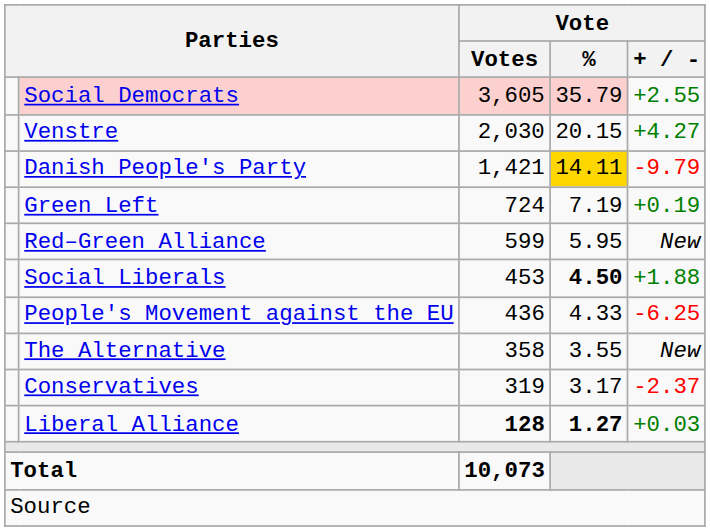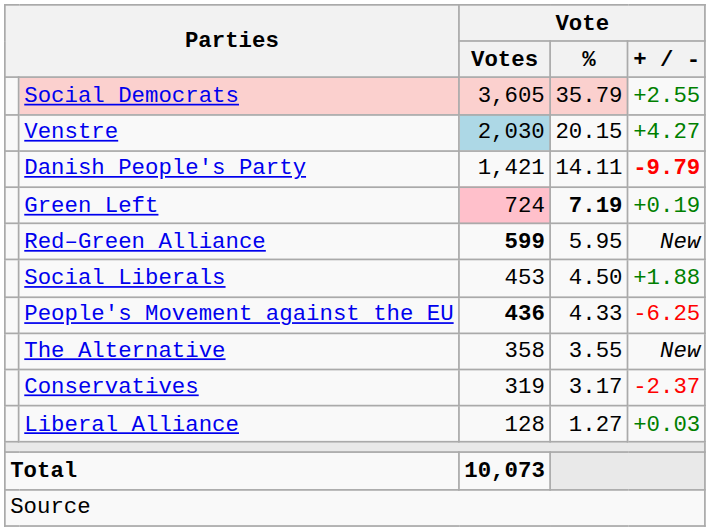(511, 132) no background -> (511, 132) lightblue background
(589, 169) gold background -> (589, 169) no background
(667, 169) normal -> (667, 169) bold
(525, 205) no background -> (525, 205) pink background
(596, 205) normal -> (596, 205) bold
(525, 242) normal -> (525, 242) bold
(596, 278) bold -> (596, 278) normal
(525, 315) normal -> (525, 315) bold
(525, 424) bold -> (525, 424) normal
(596, 424) bold -> (596, 424) normal
